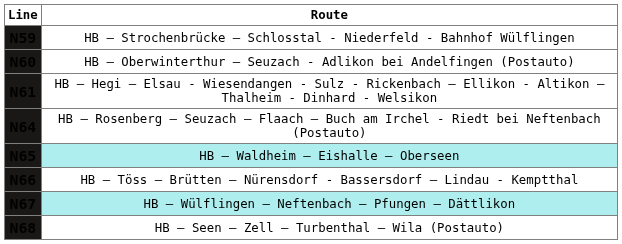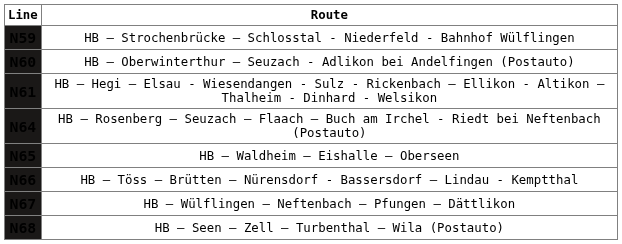(329, 156) paleturquoise background -> (329, 156) no background
(329, 204) paleturquoise background -> (329, 204) no background
